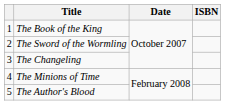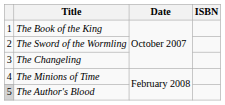(9, 92) no background -> (9, 92) lightgrey background
